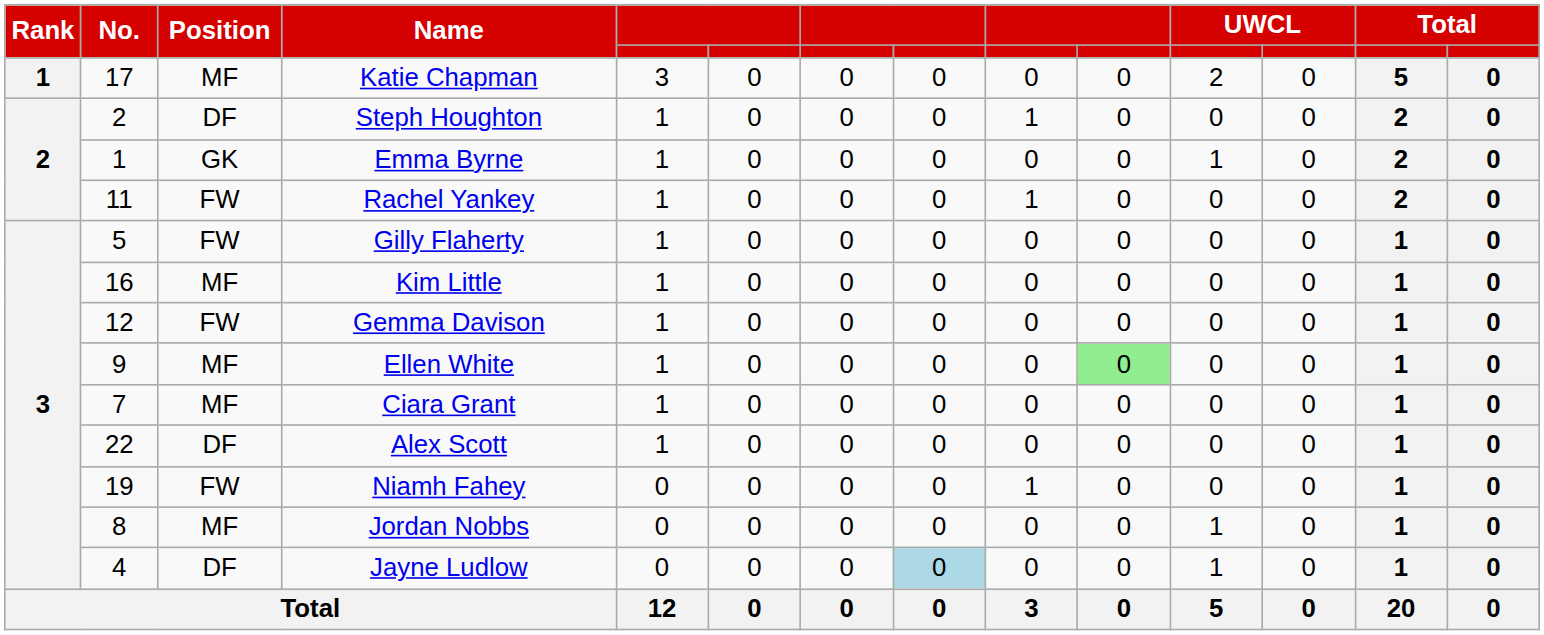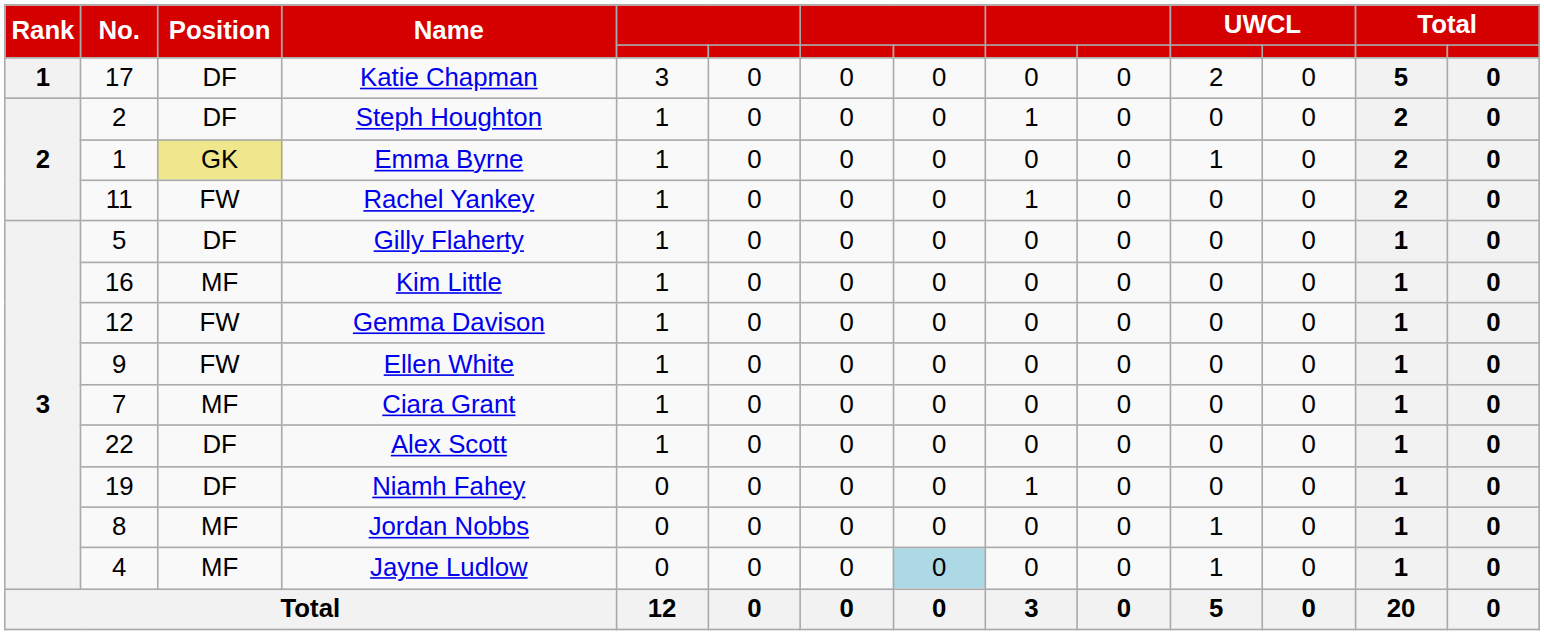(220, 77) MF -> (220, 77) DF
(220, 159) no background -> (220, 159) khaki background
(220, 241) FW -> (220, 241) DF
(220, 363) MF -> (220, 363) FW
(1124, 363) lightgreen background -> (1124, 363) no background
(220, 486) FW -> (220, 486) DF
(220, 567) DF -> (220, 567) MF
